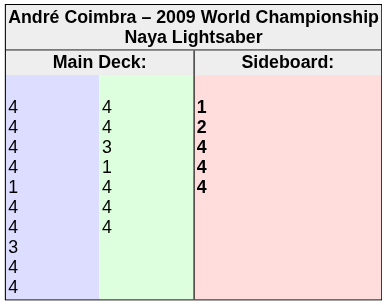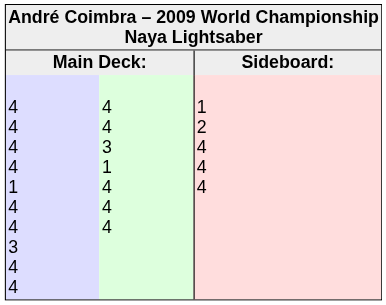(202, 147) bold -> (202, 147) normal
